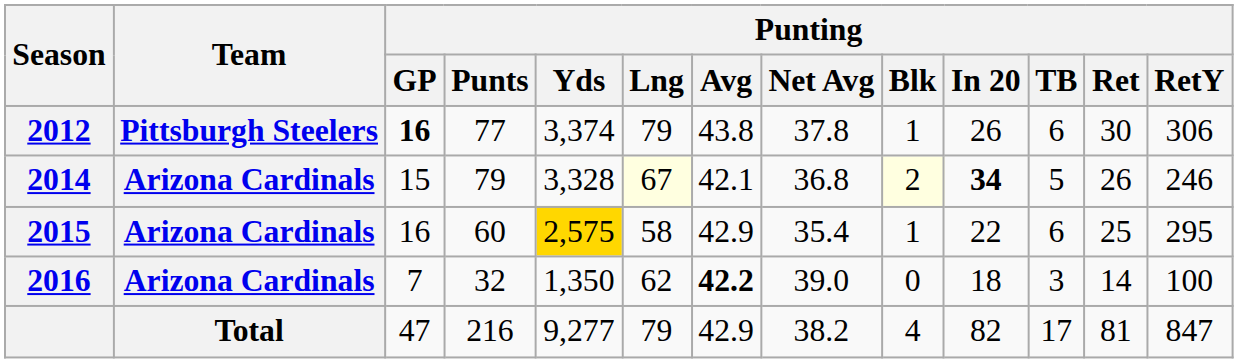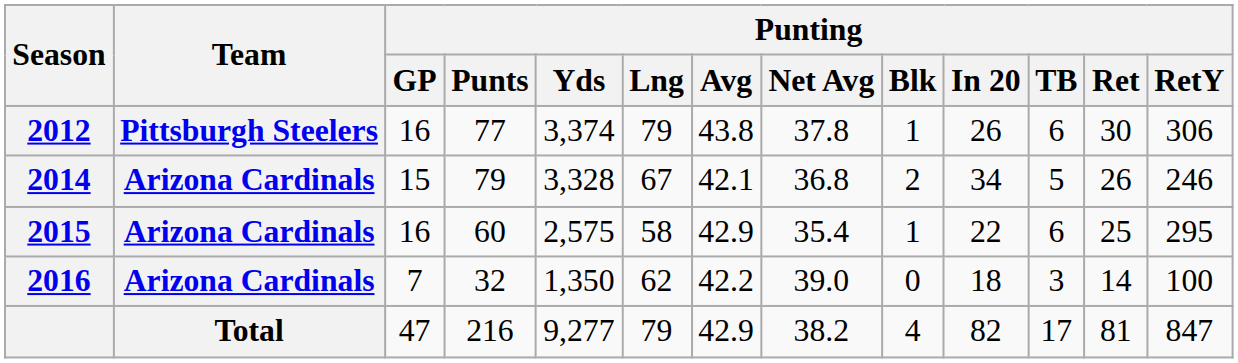(415, 130) bold -> (415, 130) normal
(656, 180) lightyellow background -> (656, 180) no background
(913, 180) lightyellow background -> (913, 180) no background
(986, 180) bold -> (986, 180) normal
(579, 230) gold background -> (579, 230) no background
(726, 280) bold -> (726, 280) normal
